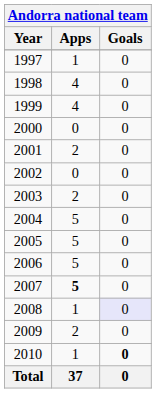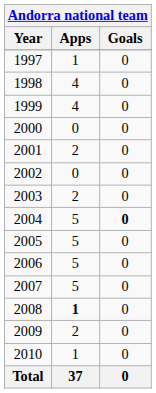(125, 219) normal -> (125, 219) bold
(75, 286) bold -> (75, 286) normal
(75, 309) normal -> (75, 309) bold
(125, 309) lavender background -> (125, 309) no background
(125, 354) bold -> (125, 354) normal
